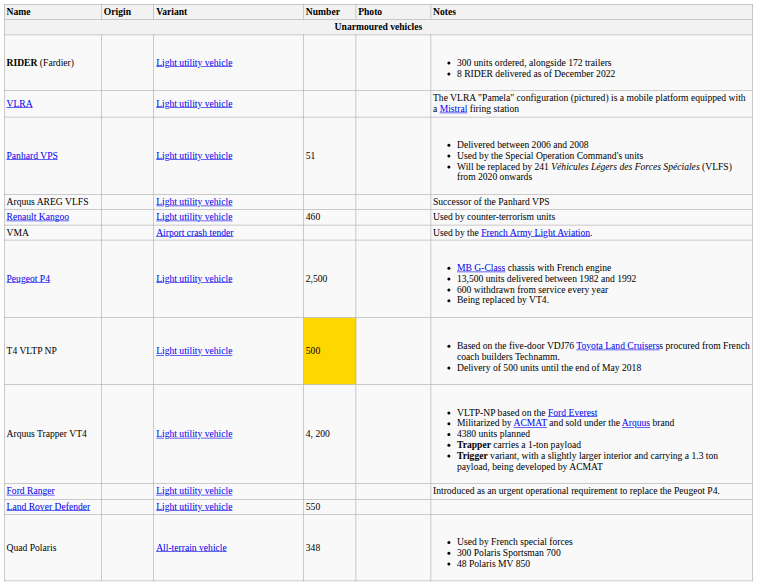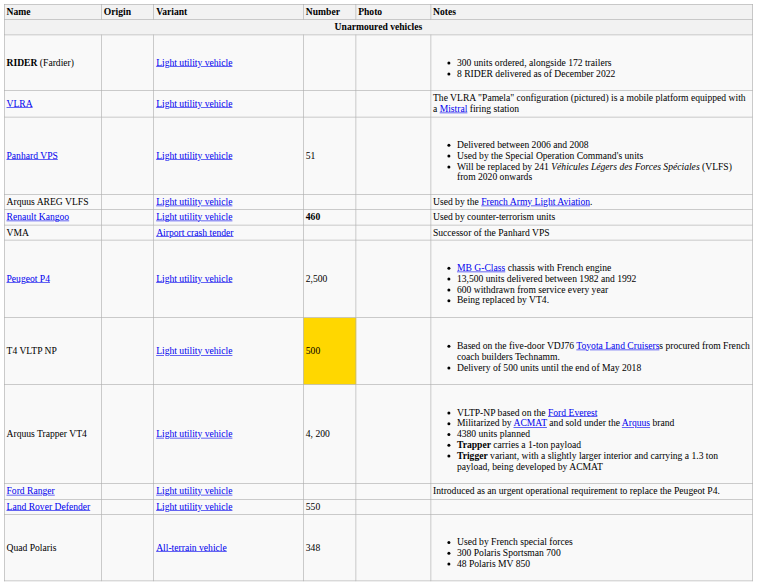(491, 202) Successor of the Panhard VPS -> (513, 202) Used by the French Army Light Aviation.
(313, 217) normal -> (313, 217) bold
(513, 232) Used by the French Army Light Aviation. -> (491, 232) Successor of the Panhard VPS
